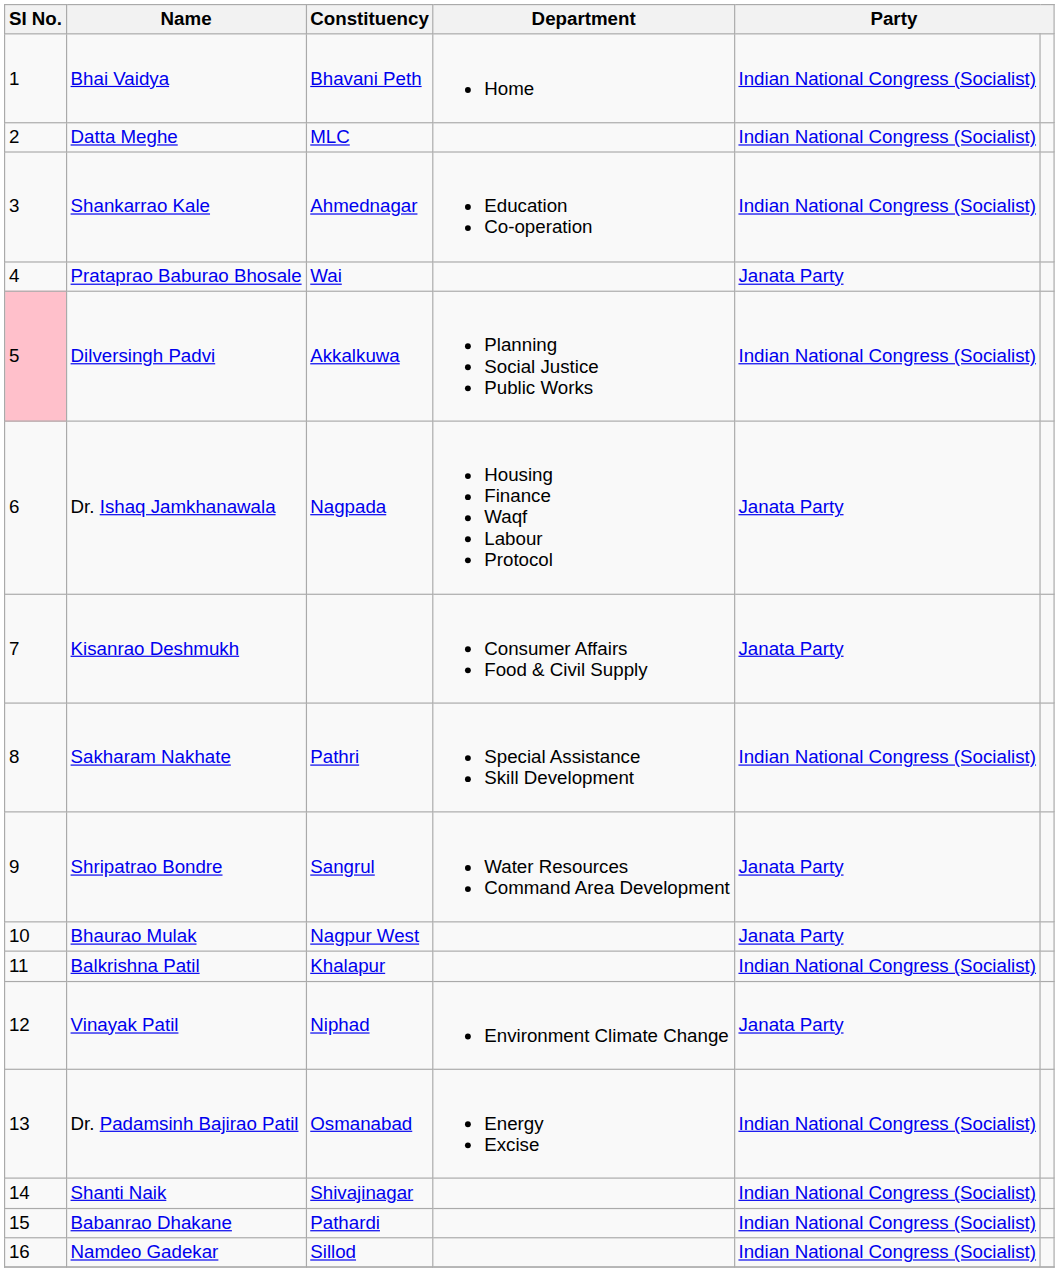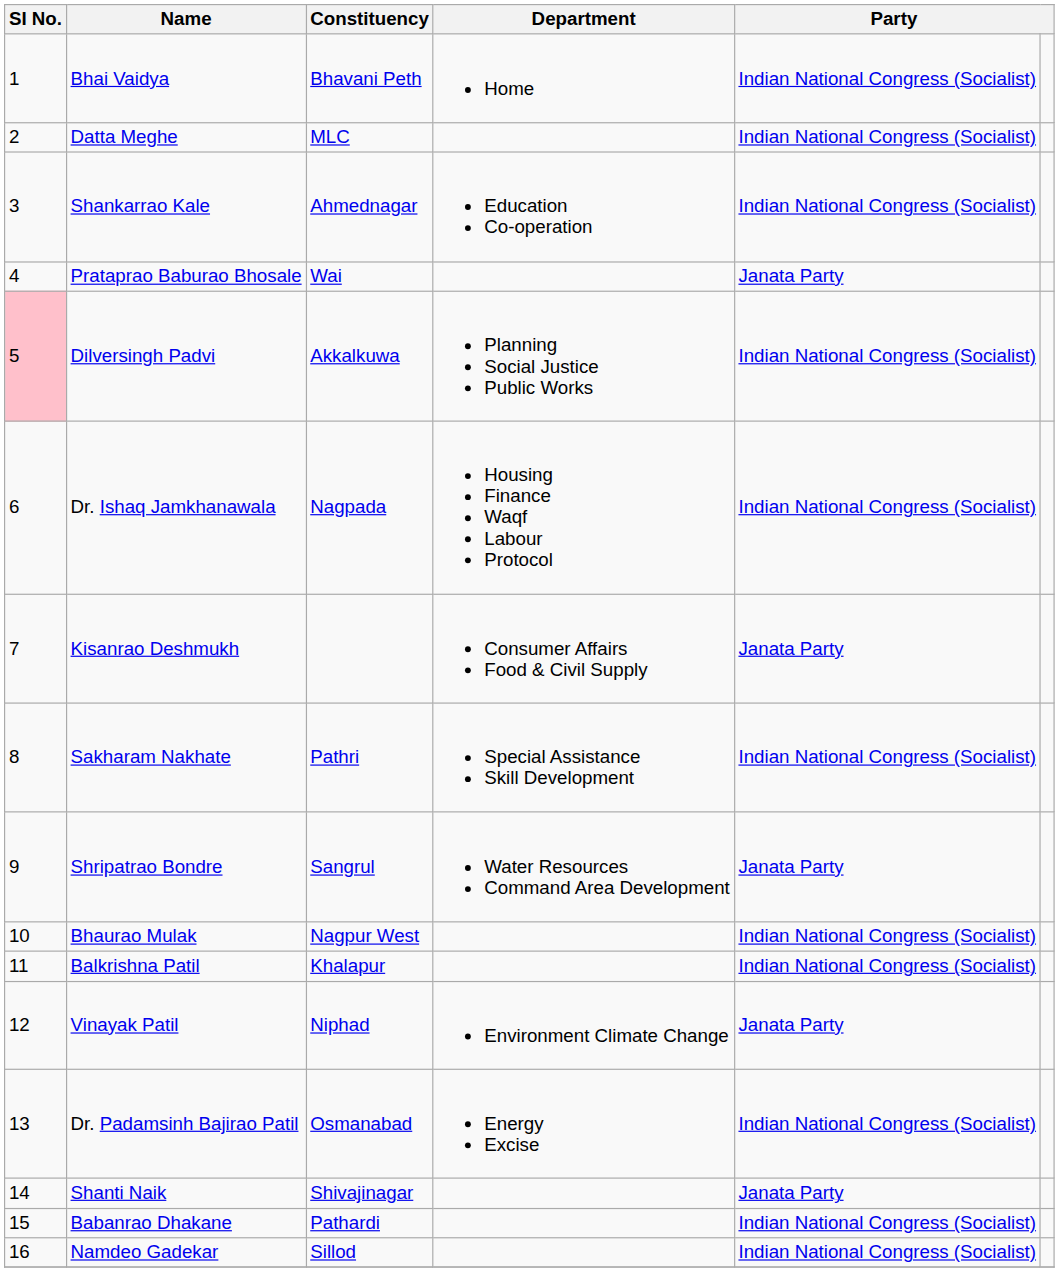(791, 507) Janata Party -> (887, 507) Indian National Congress (Socialist)
(791, 936) Janata Party -> (887, 936) Indian National Congress (Socialist)
(887, 1193) Indian National Congress (Socialist) -> (791, 1193) Janata Party
